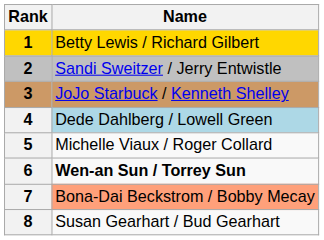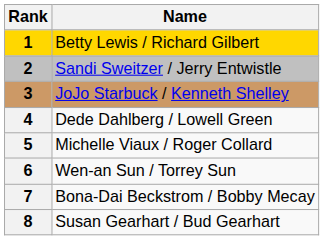(164, 119) lightblue background -> (164, 119) no background
(151, 171) bold -> (146, 171) normal
(185, 196) lightsalmon background -> (185, 196) no background
